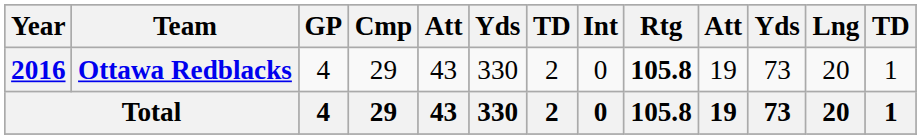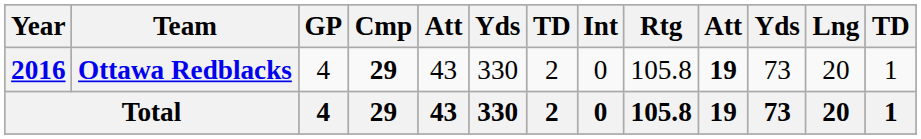(383, 69) normal -> (383, 69) bold
(661, 69) bold -> (661, 69) normal
(723, 69) normal -> (723, 69) bold
